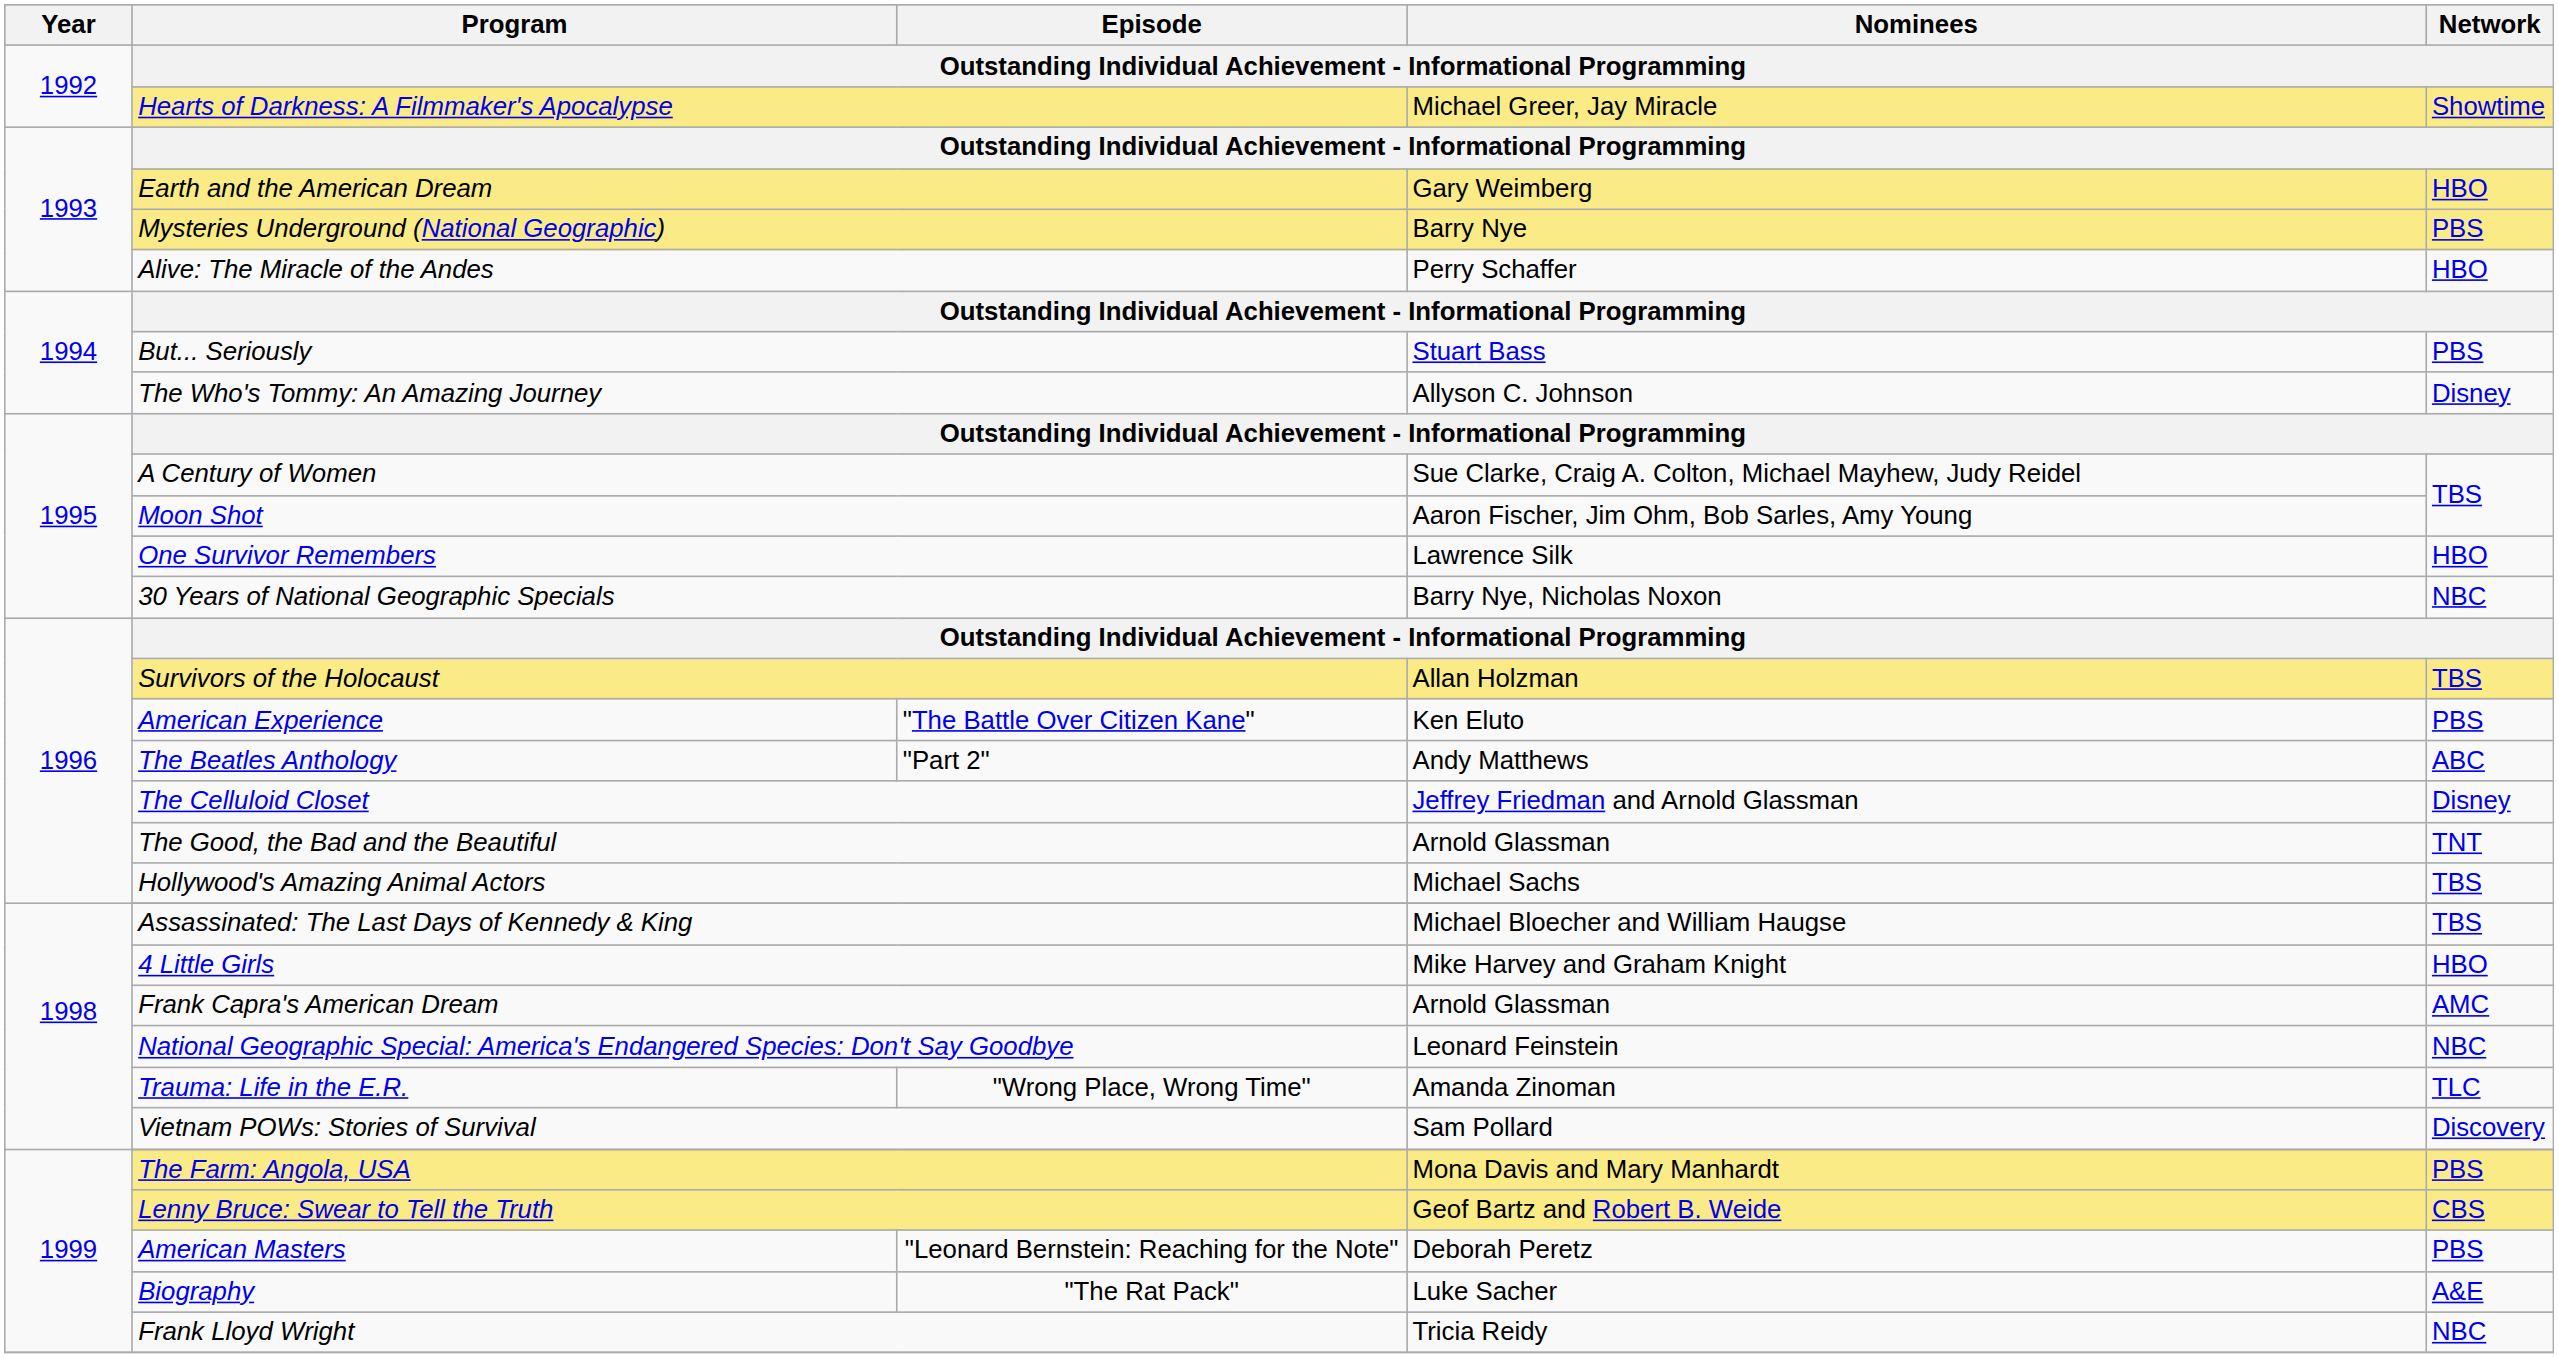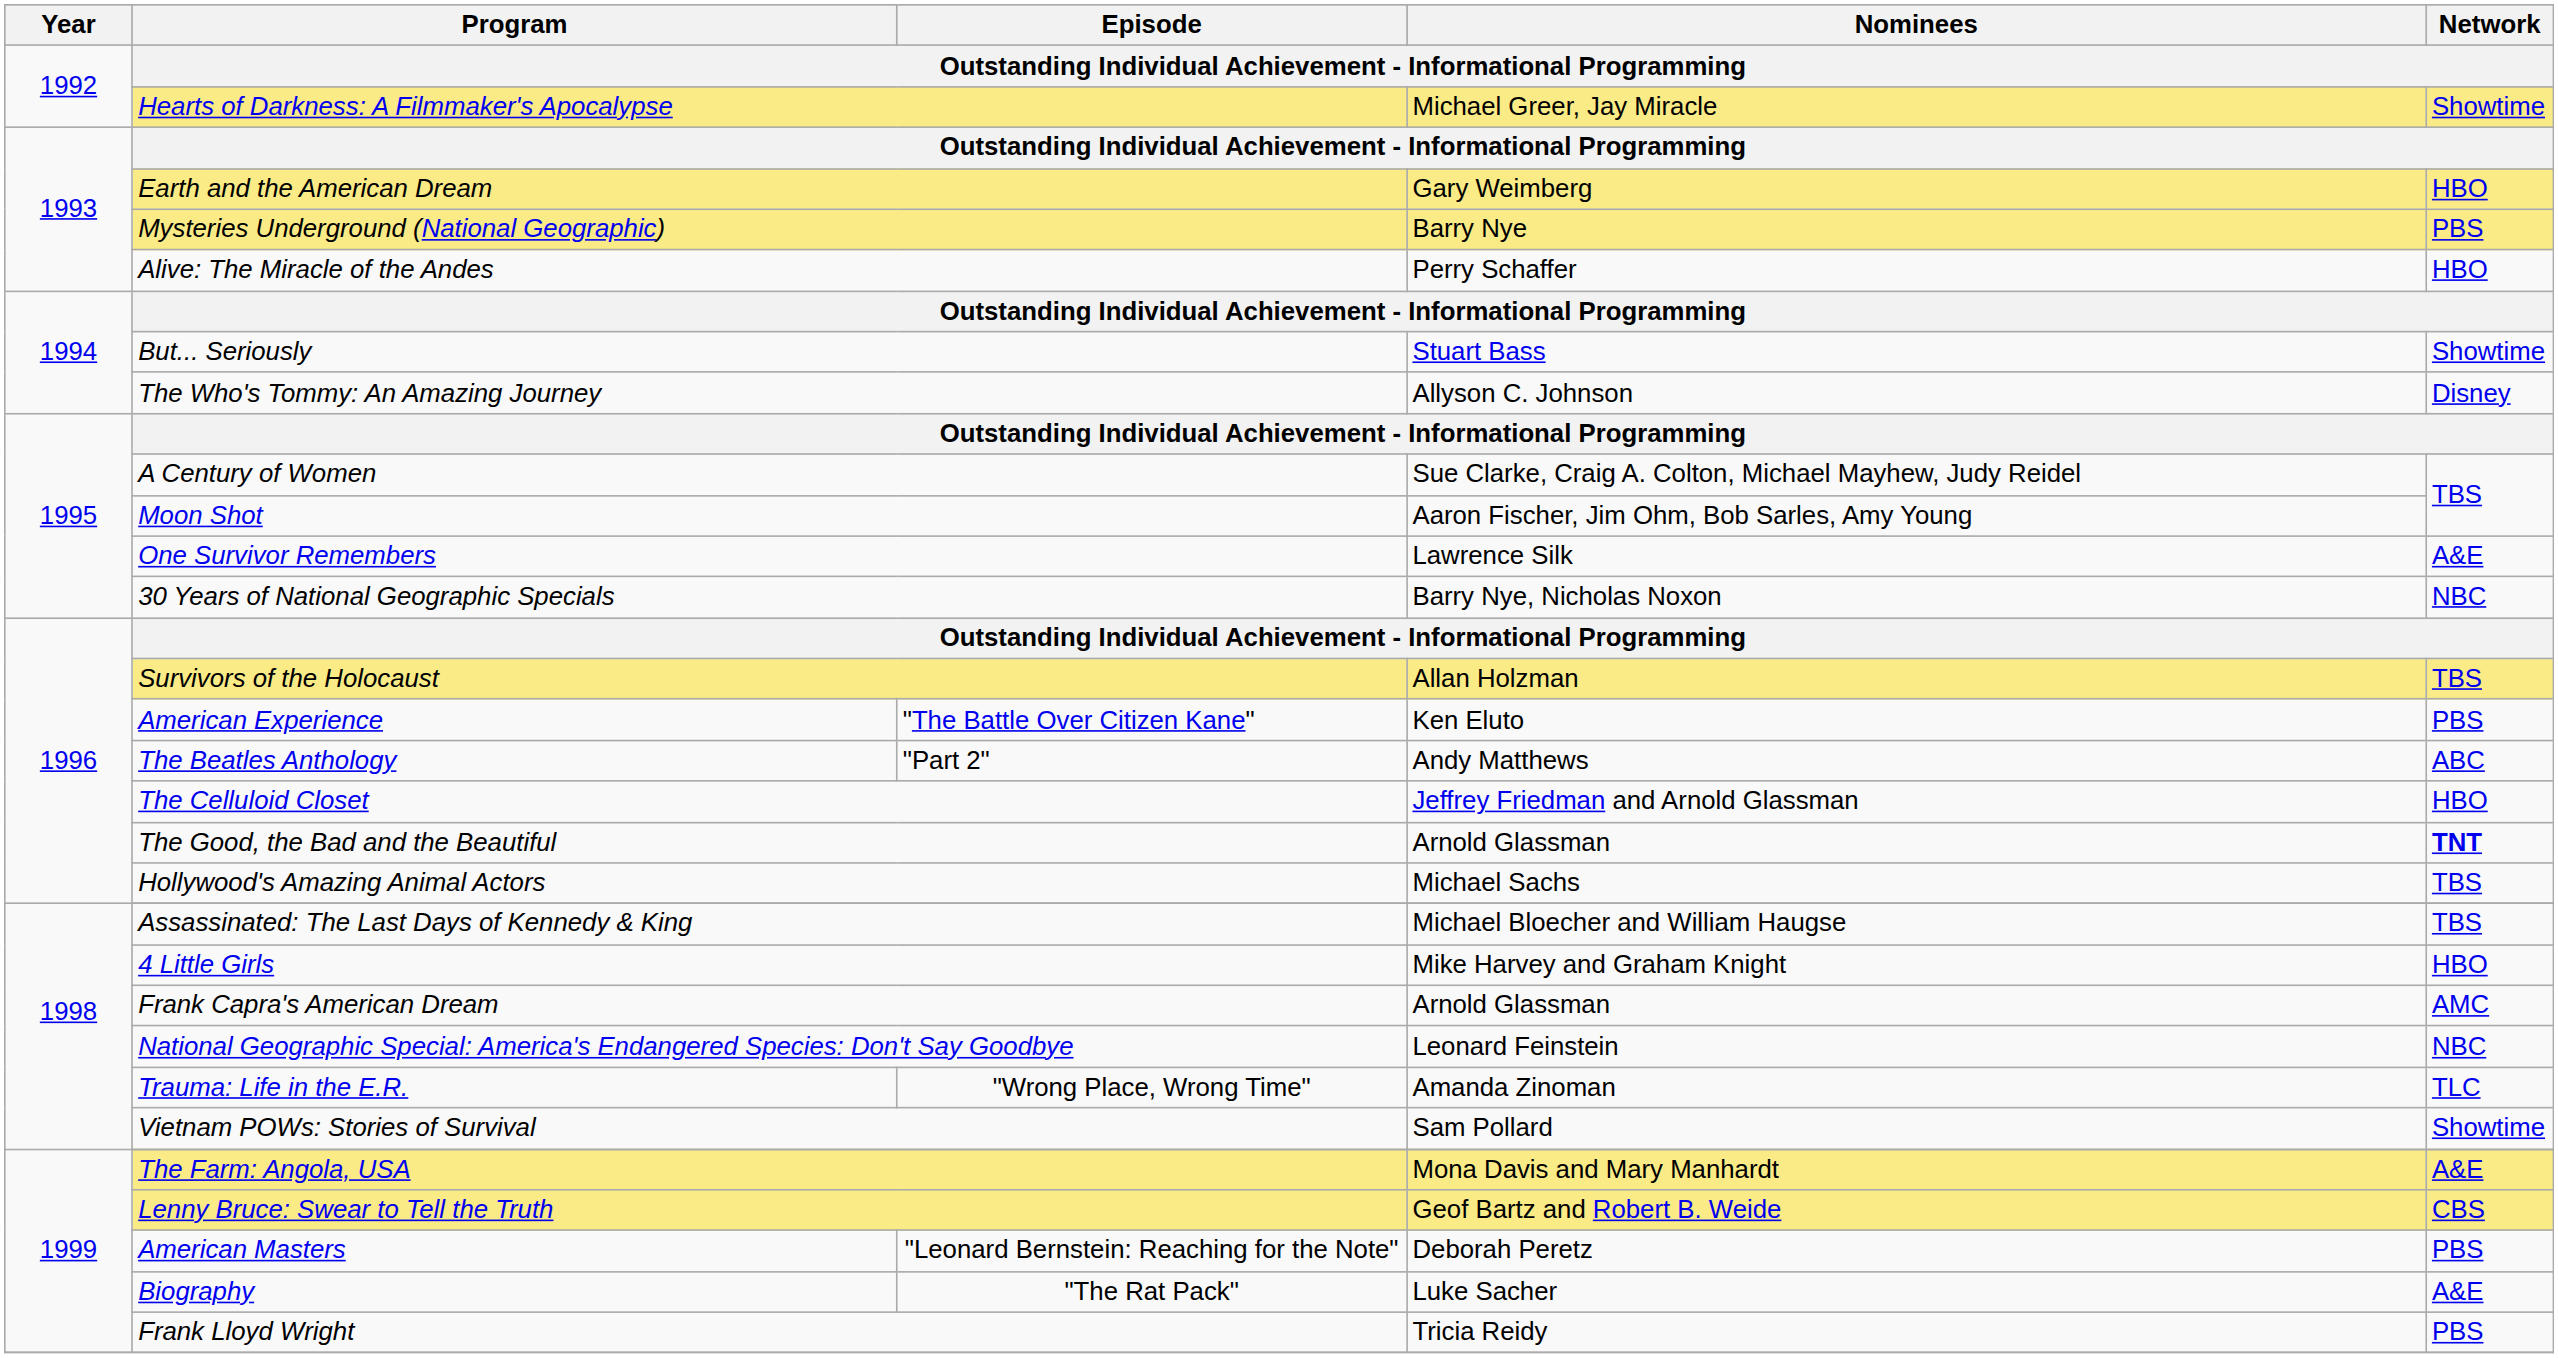(2458, 351) PBS -> (2488, 351) Showtime
(2460, 556) HBO -> (2458, 556) A&E
(2471, 801) Disney -> (2460, 801) HBO
(2457, 842) normal -> (2457, 842) bold
(2488, 1127) Discovery -> (2488, 1127) Showtime
(2458, 1168) PBS -> (2458, 1168) A&E
(2459, 1332) NBC -> (2458, 1332) PBS
